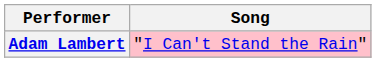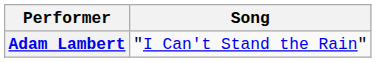(250, 44) pink background -> (250, 44) no background
